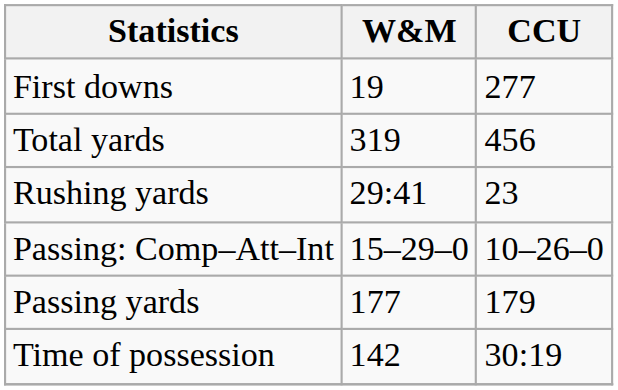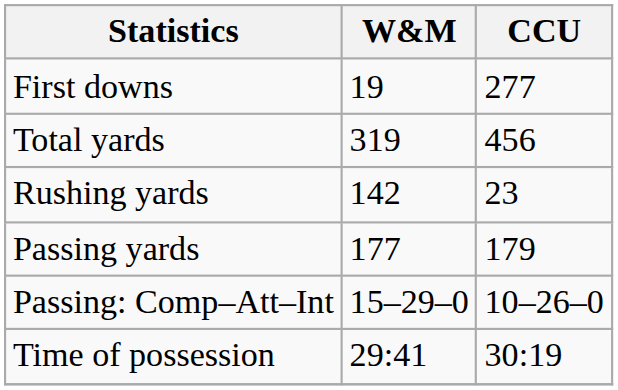(388, 193) 29:41 -> (375, 193) 142
rows swapped: (106, 301) <-> (173, 247)
(375, 355) 142 -> (388, 355) 29:41
